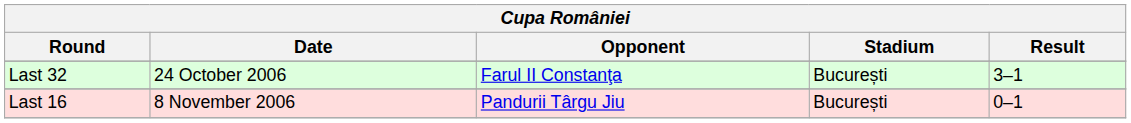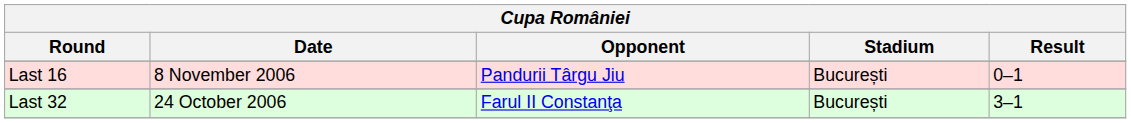rows swapped: (38, 74) <-> (38, 103)
